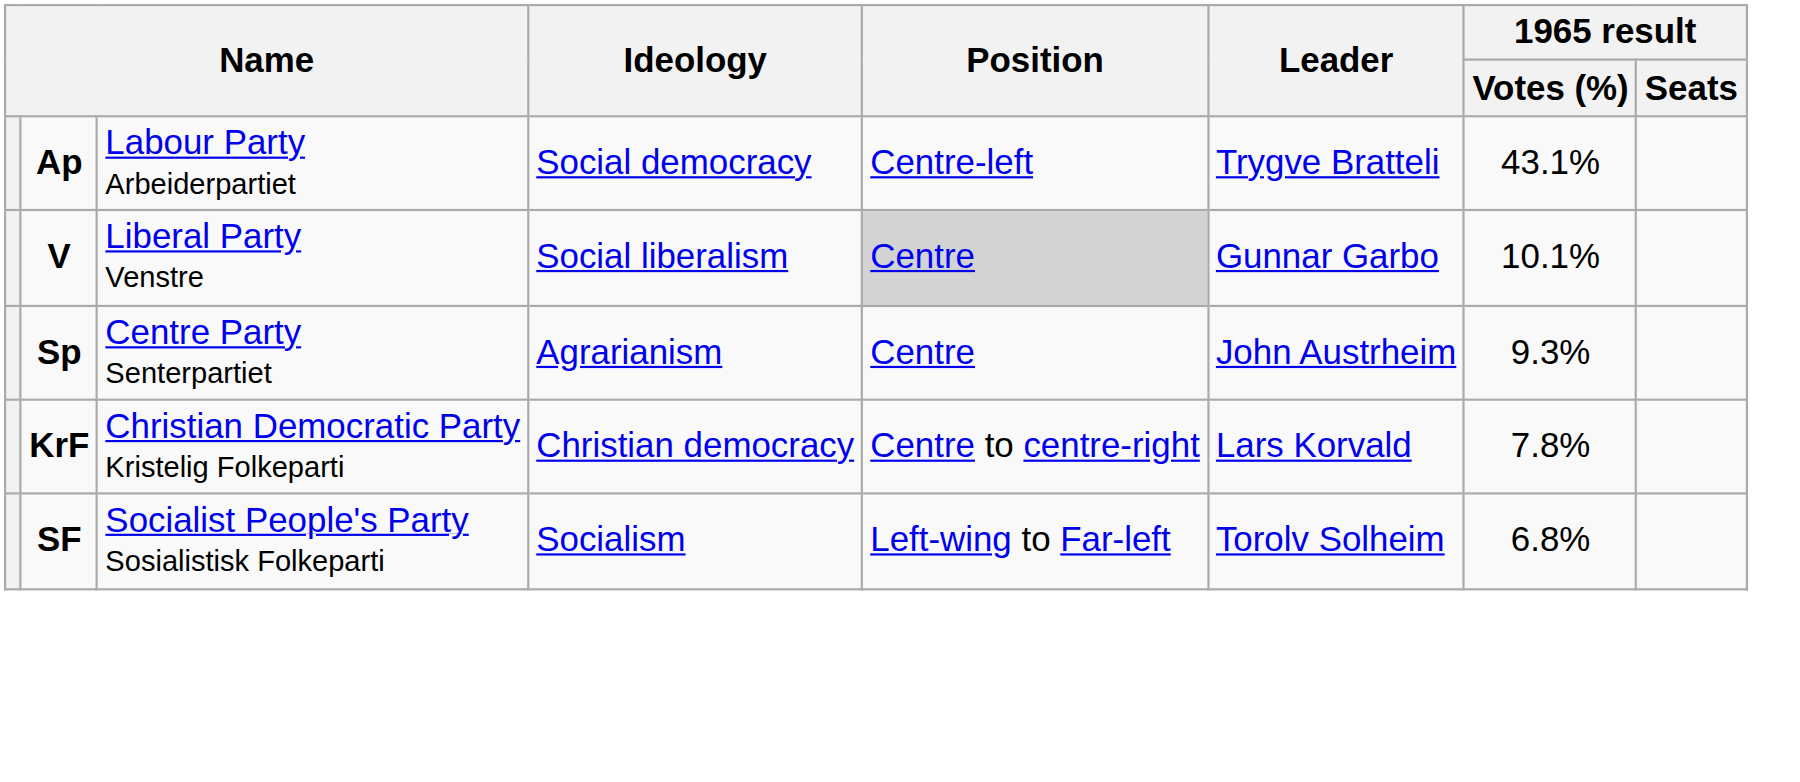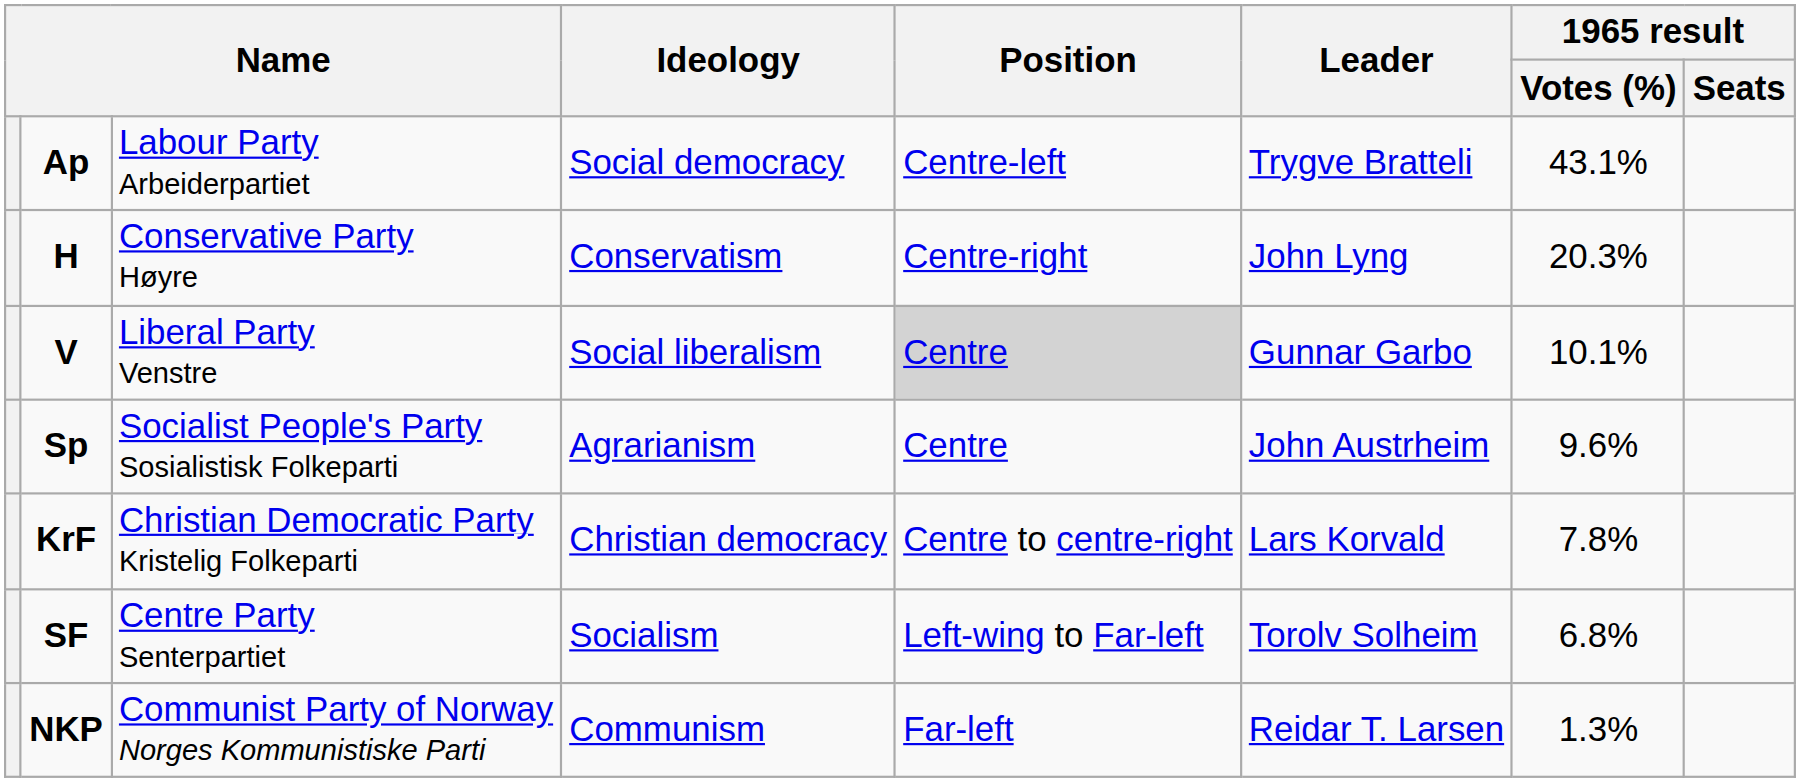+ row: (66, 256)
(203, 351) Centre Party Senterpartiet -> (301, 446) Socialist People's Party Sosialistisk Folkeparti
(1551, 351) 9.3% -> (1598, 446) 9.6%
(287, 540) Socialist People's Party Sosialistisk Folkeparti -> (217, 635) Centre Party Senterpartiet
+ row: (66, 729)
